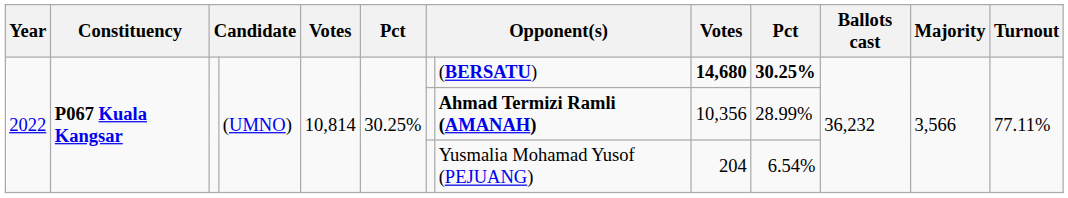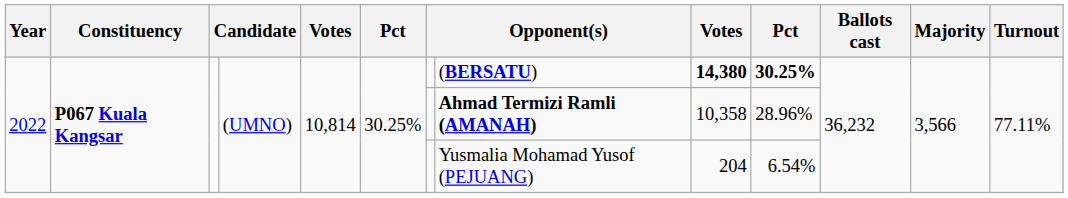(721, 72) 14,680 -> (721, 72) 14,380
(721, 113) 10,356 -> (721, 113) 10,358
(784, 113) 28.99% -> (784, 113) 28.96%
